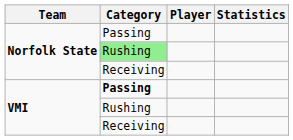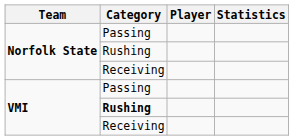(127, 51) lightgreen background -> (127, 51) no background
(127, 89) bold -> (127, 89) normal
(127, 107) normal -> (127, 107) bold
